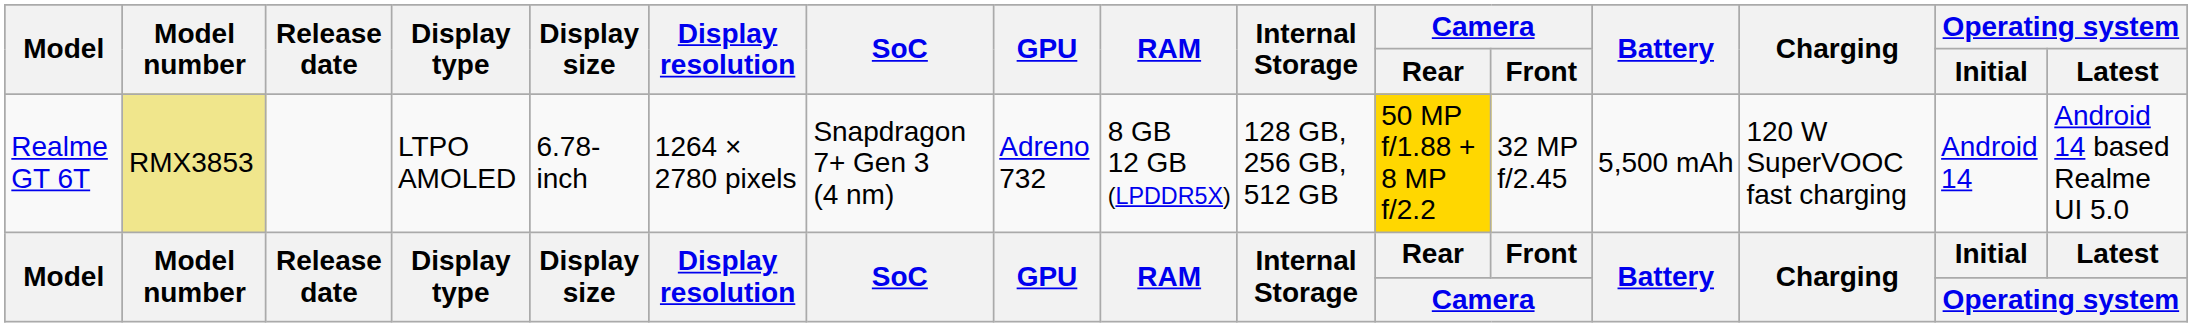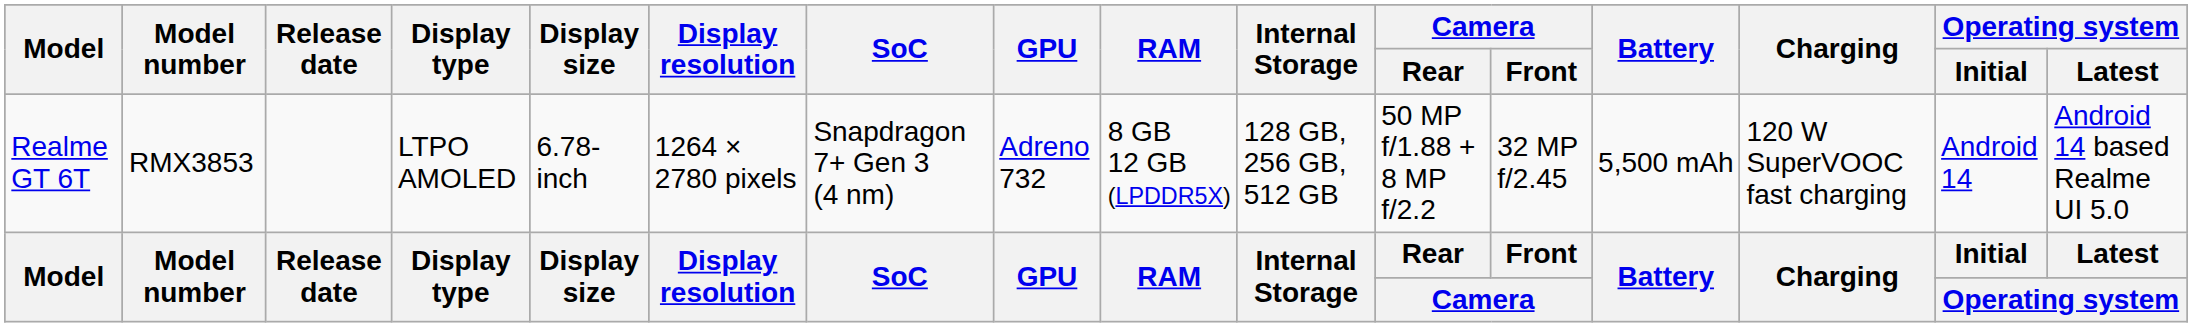(191, 162) khaki background -> (191, 162) no background
(1428, 162) gold background -> (1428, 162) no background
